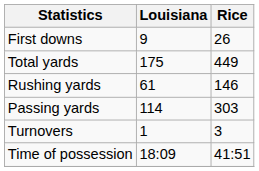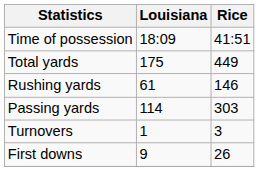rows swapped: (45, 39) <-> (70, 154)
